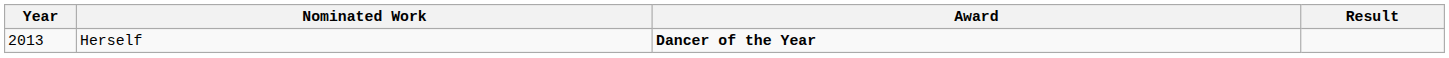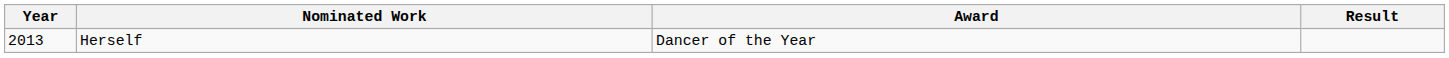(736, 41) bold -> (736, 41) normal
